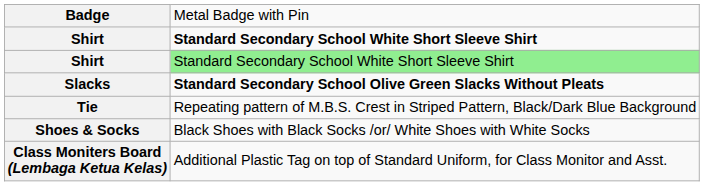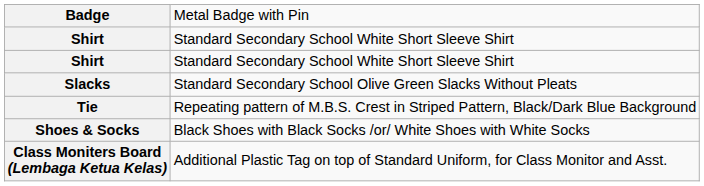(355, 38) bold -> (344, 38) normal
(344, 61) lightgreen background -> (344, 61) no background
(389, 84) bold -> (375, 84) normal
